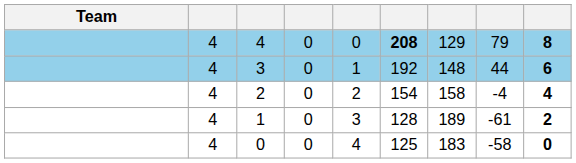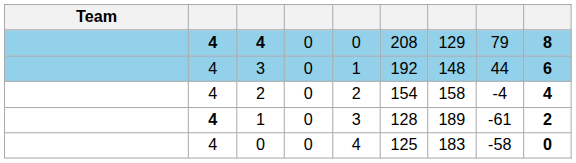(213, 42) normal -> (213, 42) bold
(260, 42) normal -> (260, 42) bold
(404, 42) bold -> (404, 42) normal
(213, 119) normal -> (213, 119) bold
